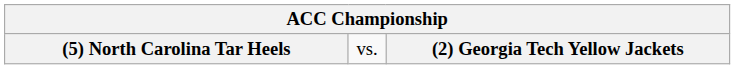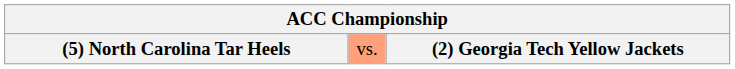(367, 48) no background -> (367, 48) lightsalmon background
